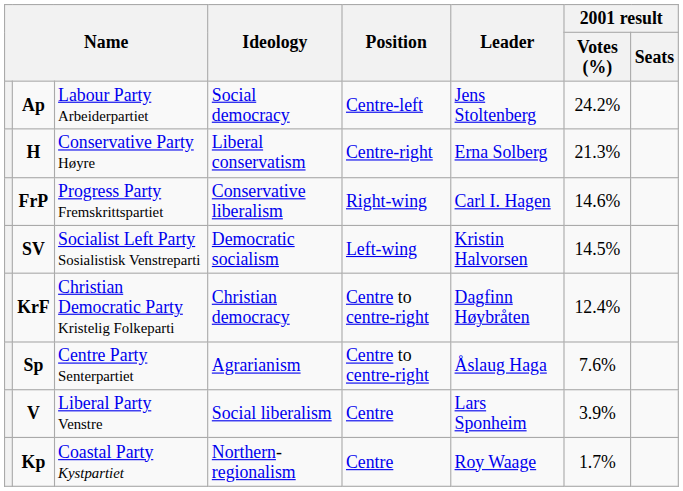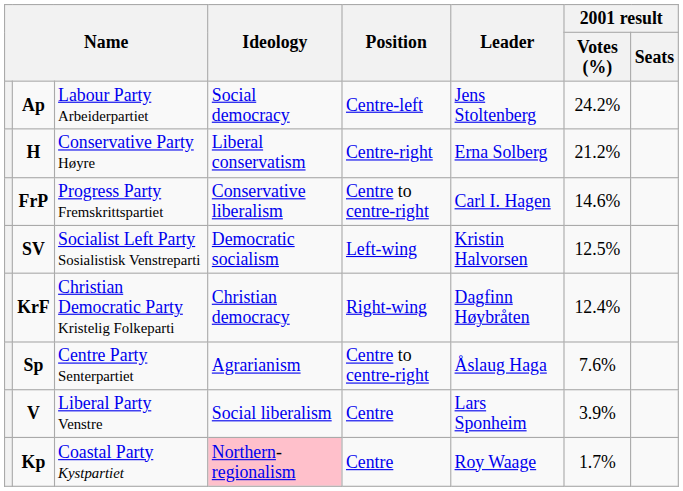(597, 153) 21.3% -> (597, 153) 21.2%
(386, 201) Right-wing -> (387, 201) Centre to centre-right
(597, 249) 14.5% -> (597, 249) 12.5%
(387, 307) Centre to centre-right -> (386, 307) Right-wing
(254, 461) no background -> (254, 461) pink background
